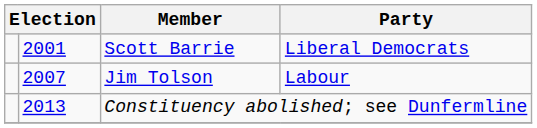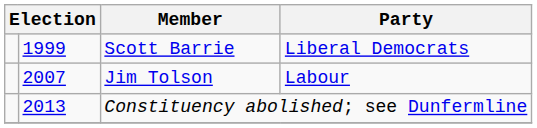(44, 49) 2001 -> (44, 49) 1999
